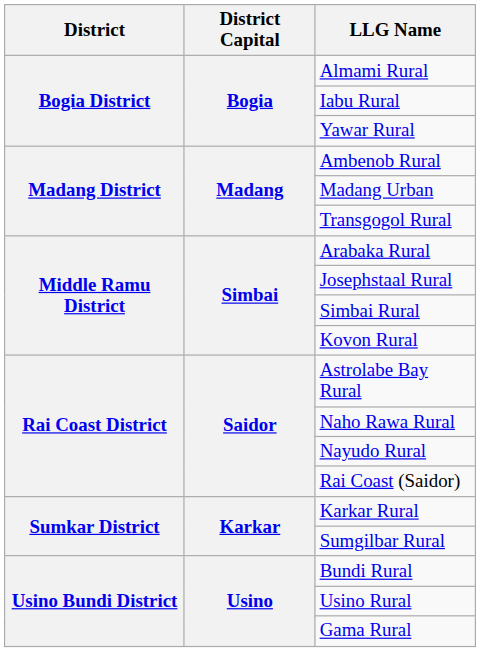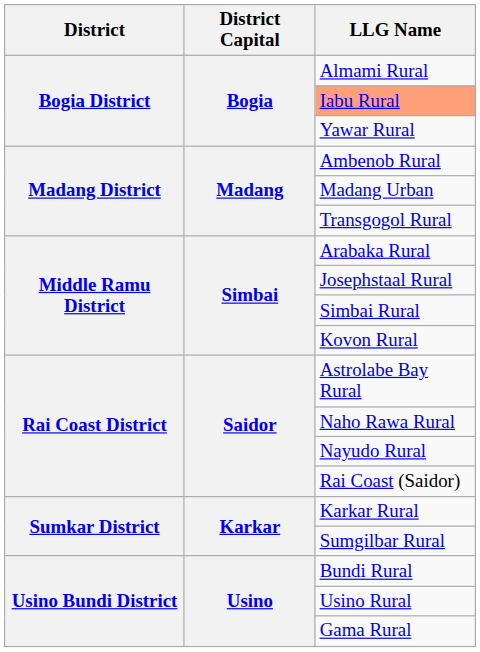(360, 100) no background -> (360, 100) lightsalmon background
